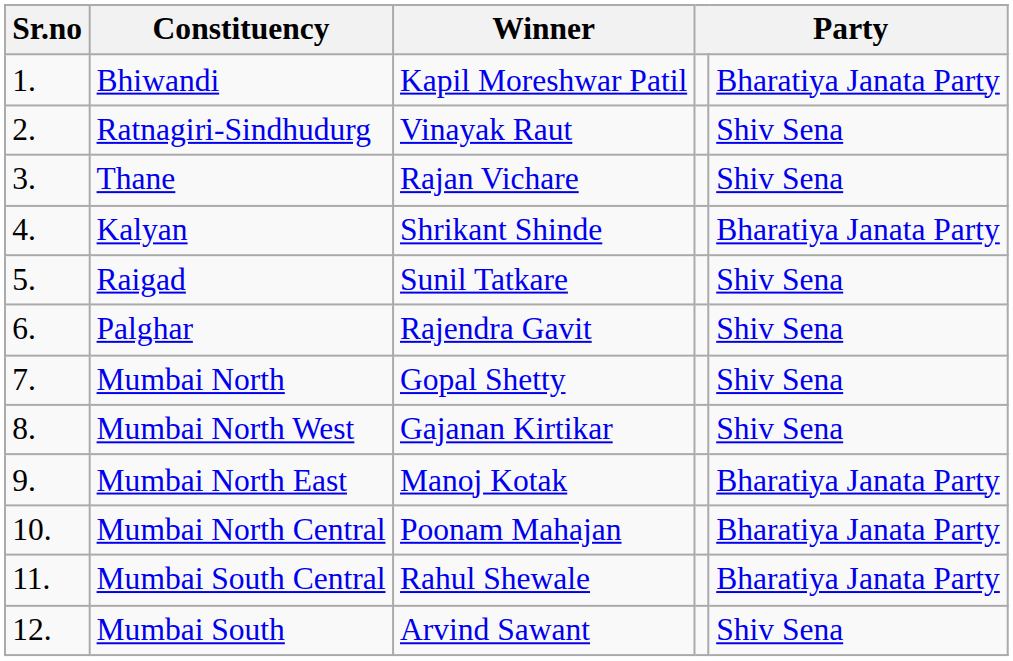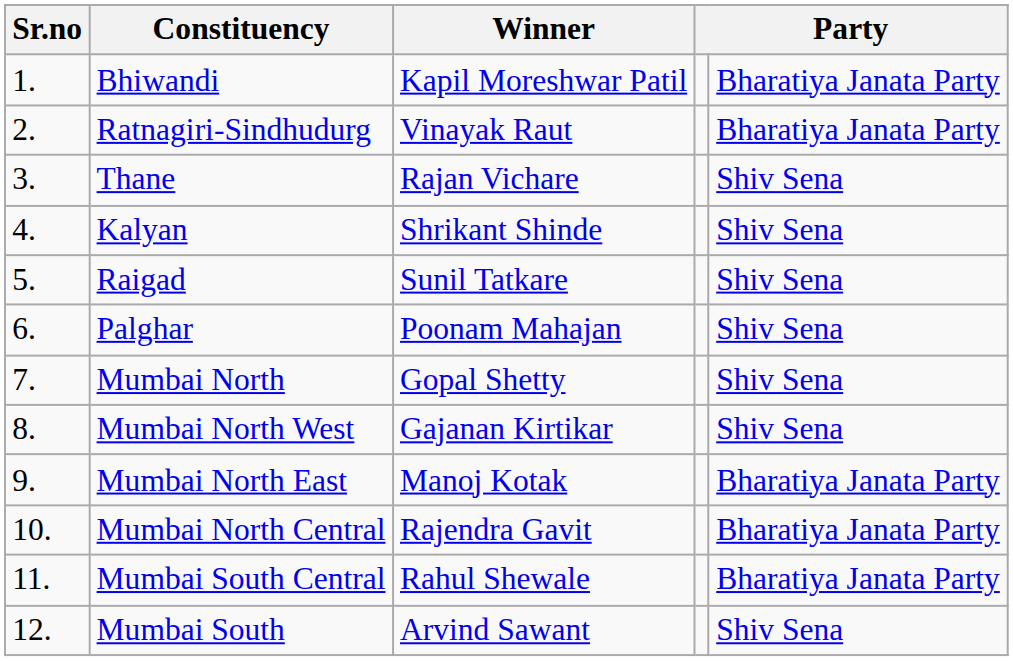(780, 129) Shiv Sena -> (858, 129) Bharatiya Janata Party
(858, 229) Bharatiya Janata Party -> (780, 229) Shiv Sena
(496, 329) Rajendra Gavit -> (511, 329) Poonam Mahajan
(511, 529) Poonam Mahajan -> (496, 529) Rajendra Gavit
